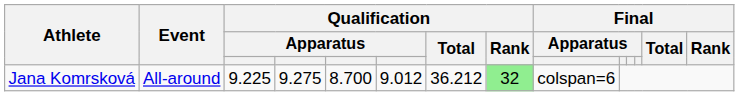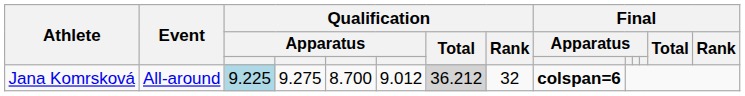(250, 78) no background -> (250, 78) lightblue background
(456, 78) no background -> (456, 78) lightgrey background
(510, 78) lightgreen background -> (510, 78) no background
(576, 78) normal -> (579, 78) bold
